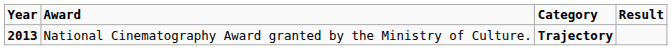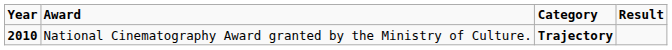(22, 35) 2013 -> (22, 35) 2010
